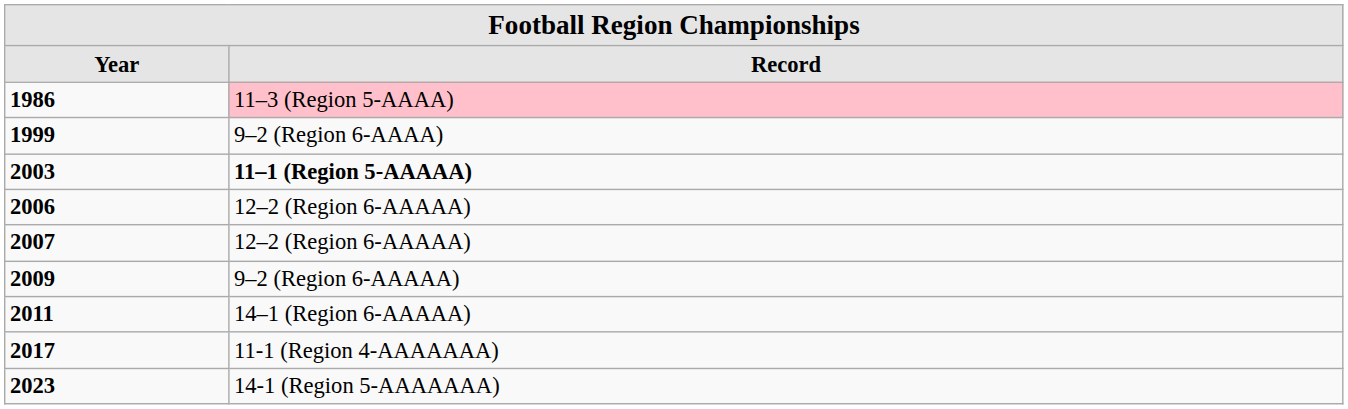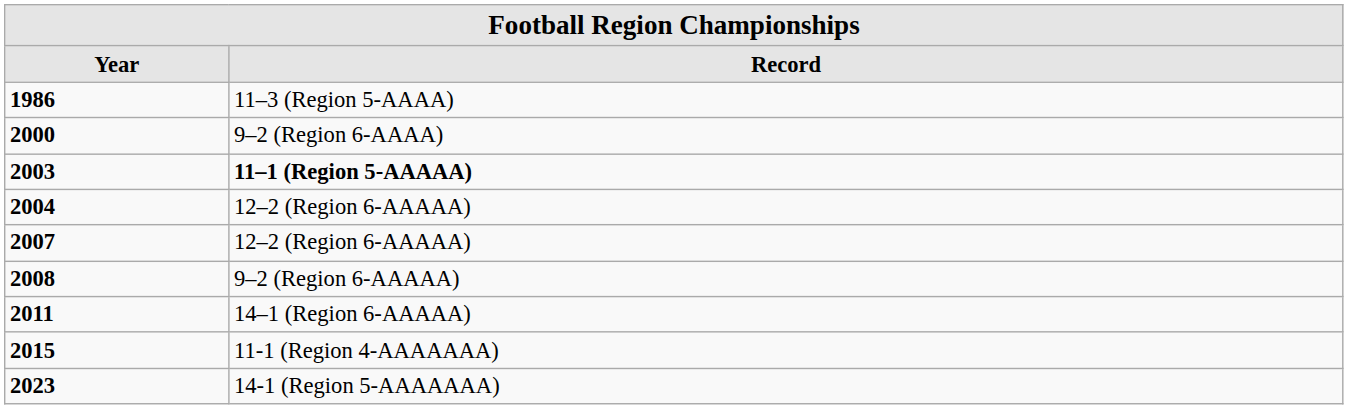(344, 99) pink background -> (344, 99) no background
(32, 135) 1999 -> (32, 135) 2000
(32, 206) 2006 -> (32, 206) 2004
(32, 278) 2009 -> (32, 278) 2008
(32, 350) 2017 -> (32, 350) 2015
